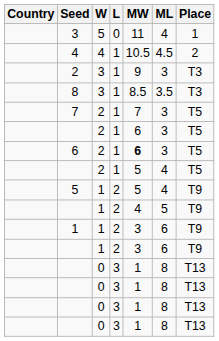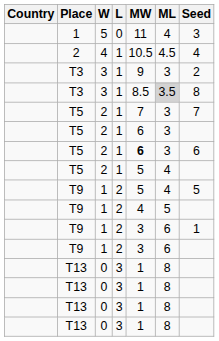columns swapped: (195, 14) <-> (75, 14)
(164, 92) no background -> (167, 92) lightgrey background
